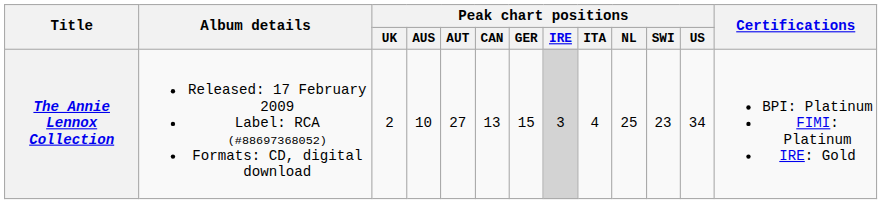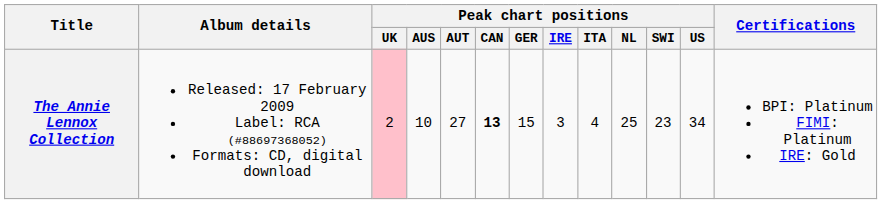(389, 124) no background -> (389, 124) pink background
(492, 124) normal -> (492, 124) bold
(560, 124) lightgrey background -> (560, 124) no background
